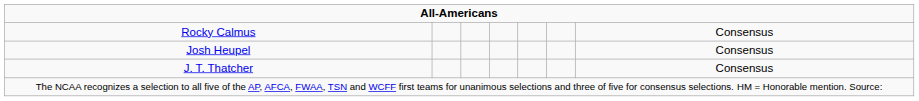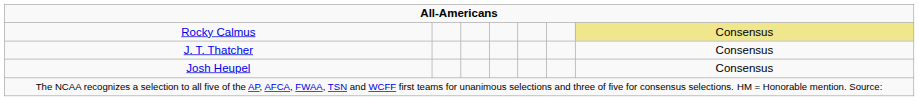(744, 31) no background -> (744, 31) khaki background
rows swapped: (218, 50) <-> (218, 68)
